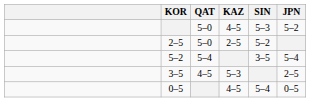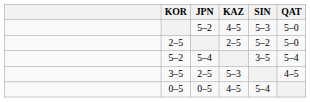columns swapped: (291, 12) <-> (205, 12)
